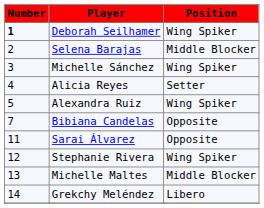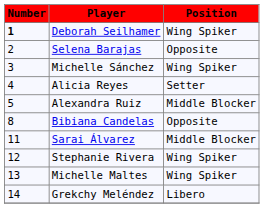(211, 50) Middle Blocker -> (192, 50) Opposite
(202, 104) Wing Spiker -> (211, 104) Middle Blocker
(11, 122) 7 -> (11, 122) 8
(192, 140) Opposite -> (211, 140) Middle Blocker
(211, 176) Middle Blocker -> (202, 176) Wing Spiker
